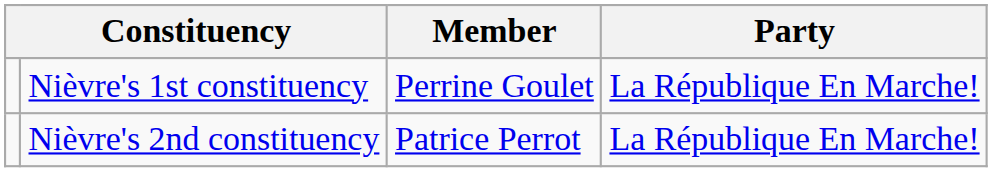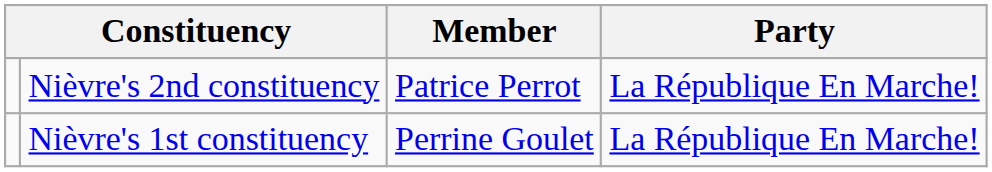rows swapped: (198, 85) <-> (204, 138)
